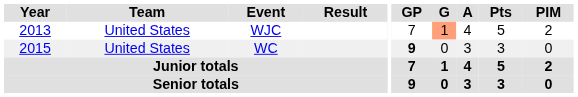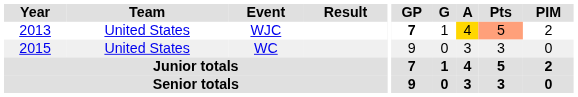(412, 30) normal -> (412, 30) bold
(444, 30) lightsalmon background -> (444, 30) no background
(468, 30) no background -> (468, 30) gold background
(501, 30) no background -> (501, 30) lightsalmon background
(412, 48) bold -> (412, 48) normal
